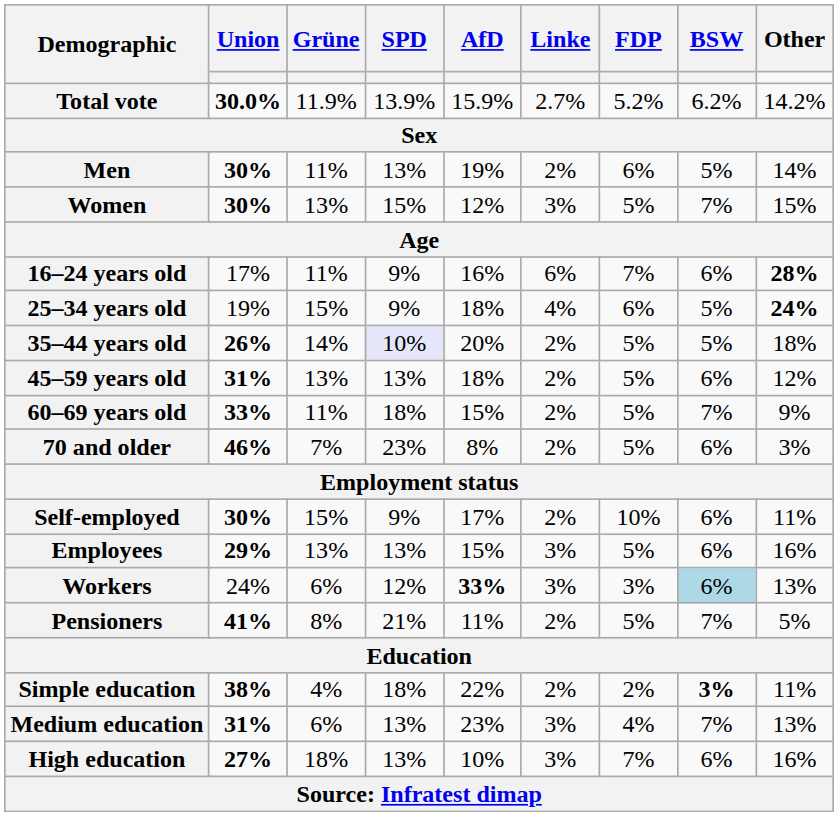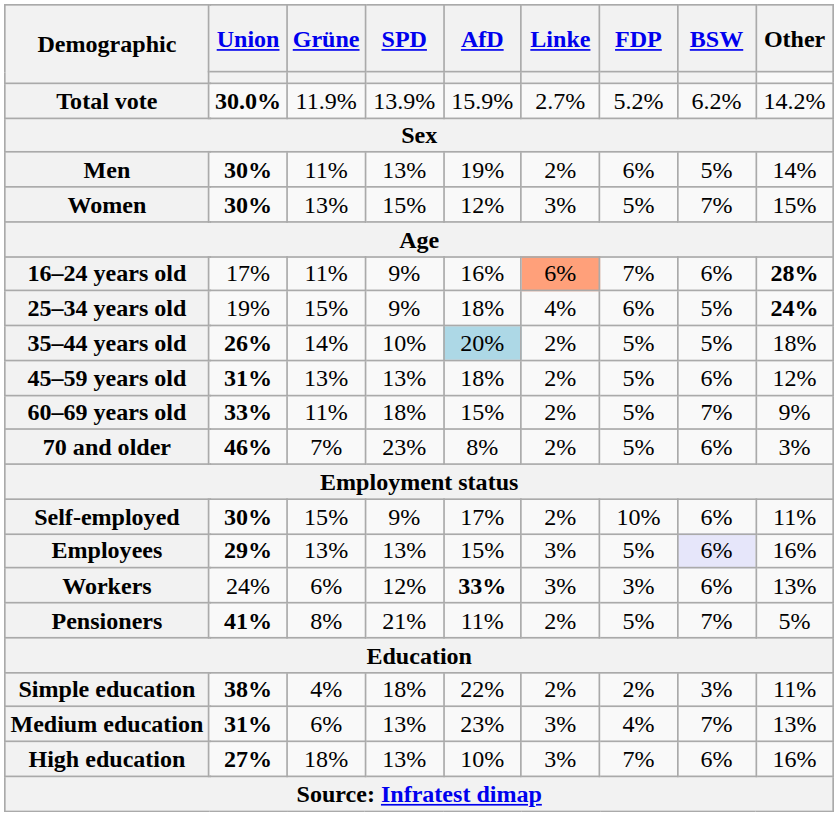(560, 274) no background -> (560, 274) lightsalmon background
(404, 343) lavender background -> (404, 343) no background
(482, 343) no background -> (482, 343) lightblue background
(717, 551) no background -> (717, 551) lavender background
(717, 586) lightblue background -> (717, 586) no background
(717, 690) bold -> (717, 690) normal
